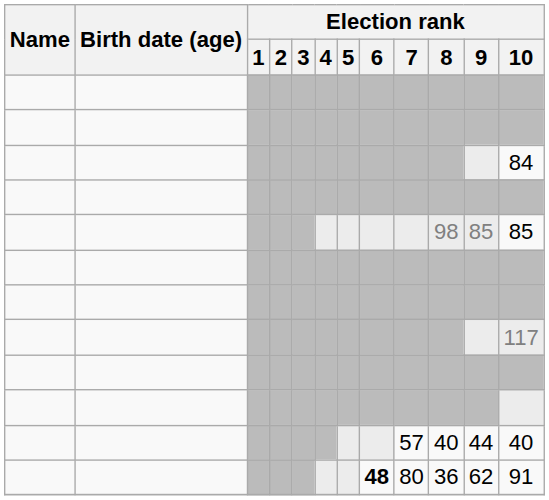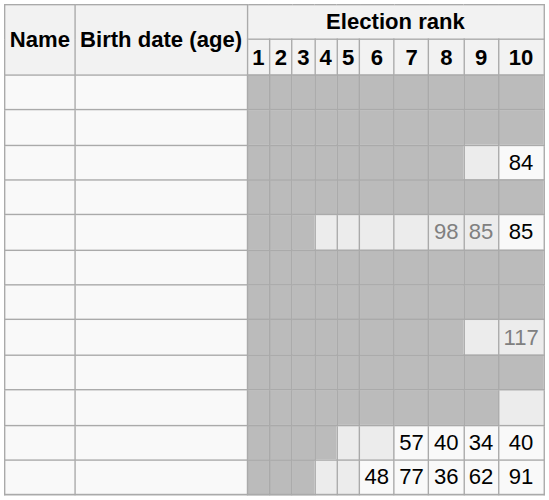(481, 442) 44 -> (481, 442) 34
(377, 477) bold -> (377, 477) normal
(412, 477) 80 -> (412, 477) 77
